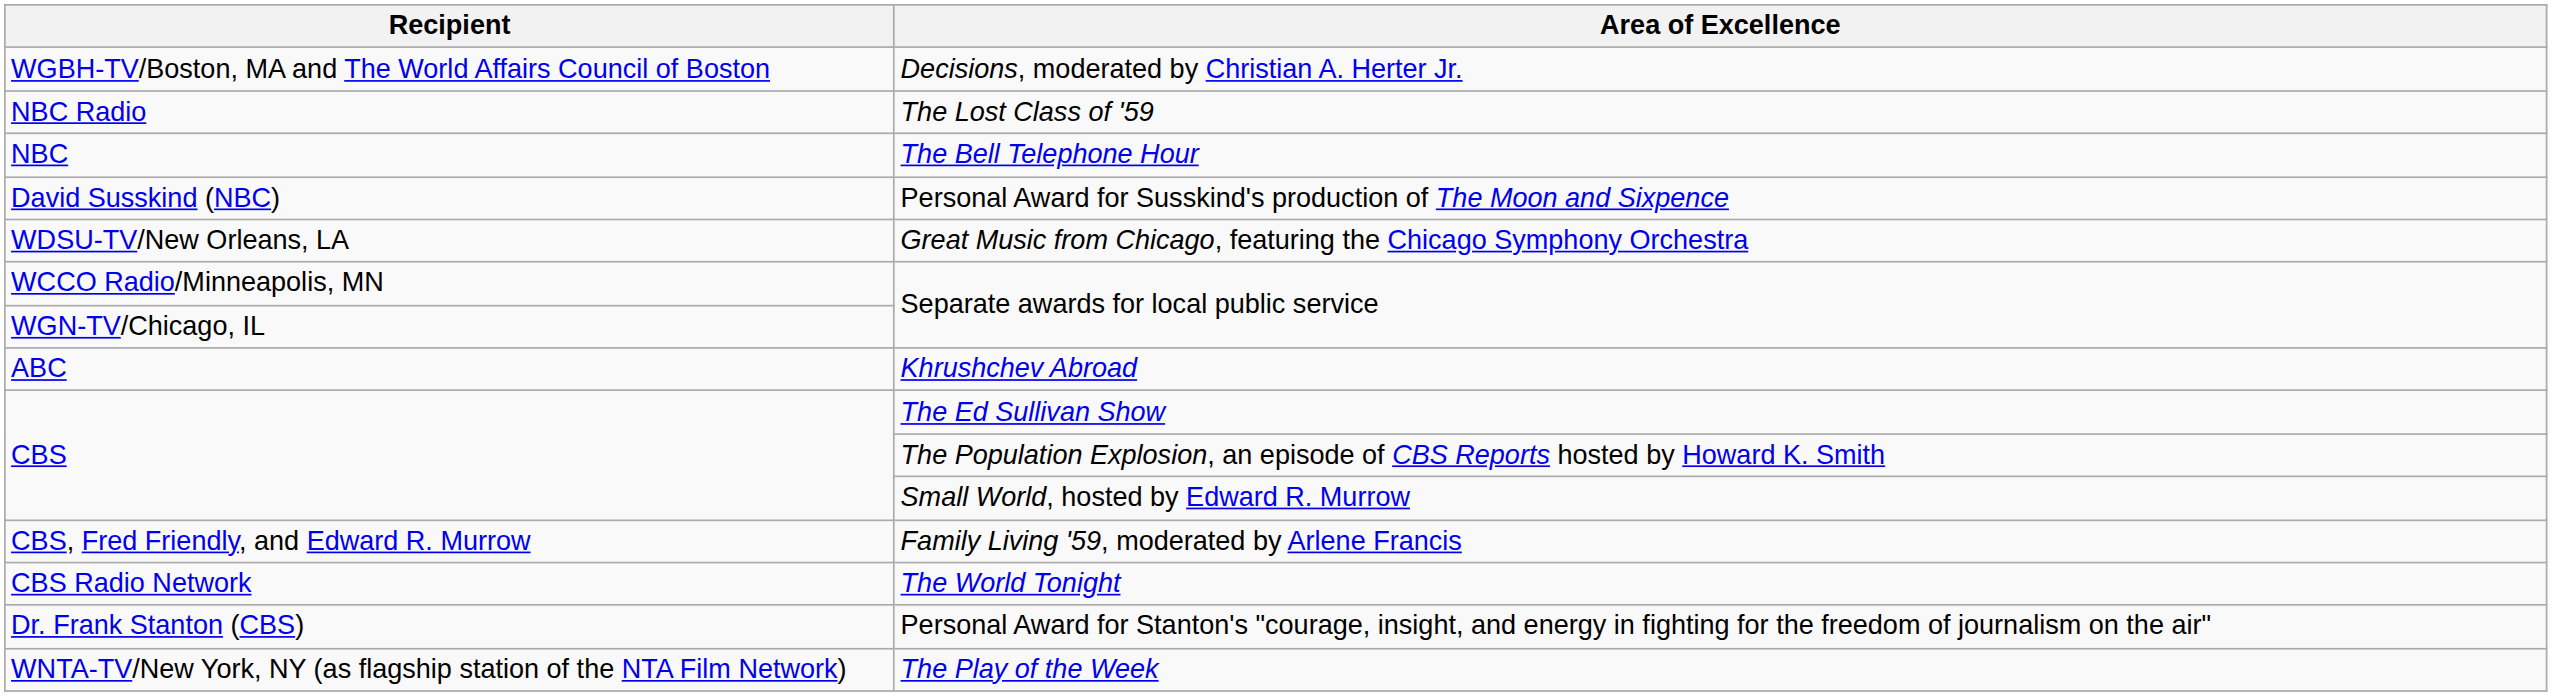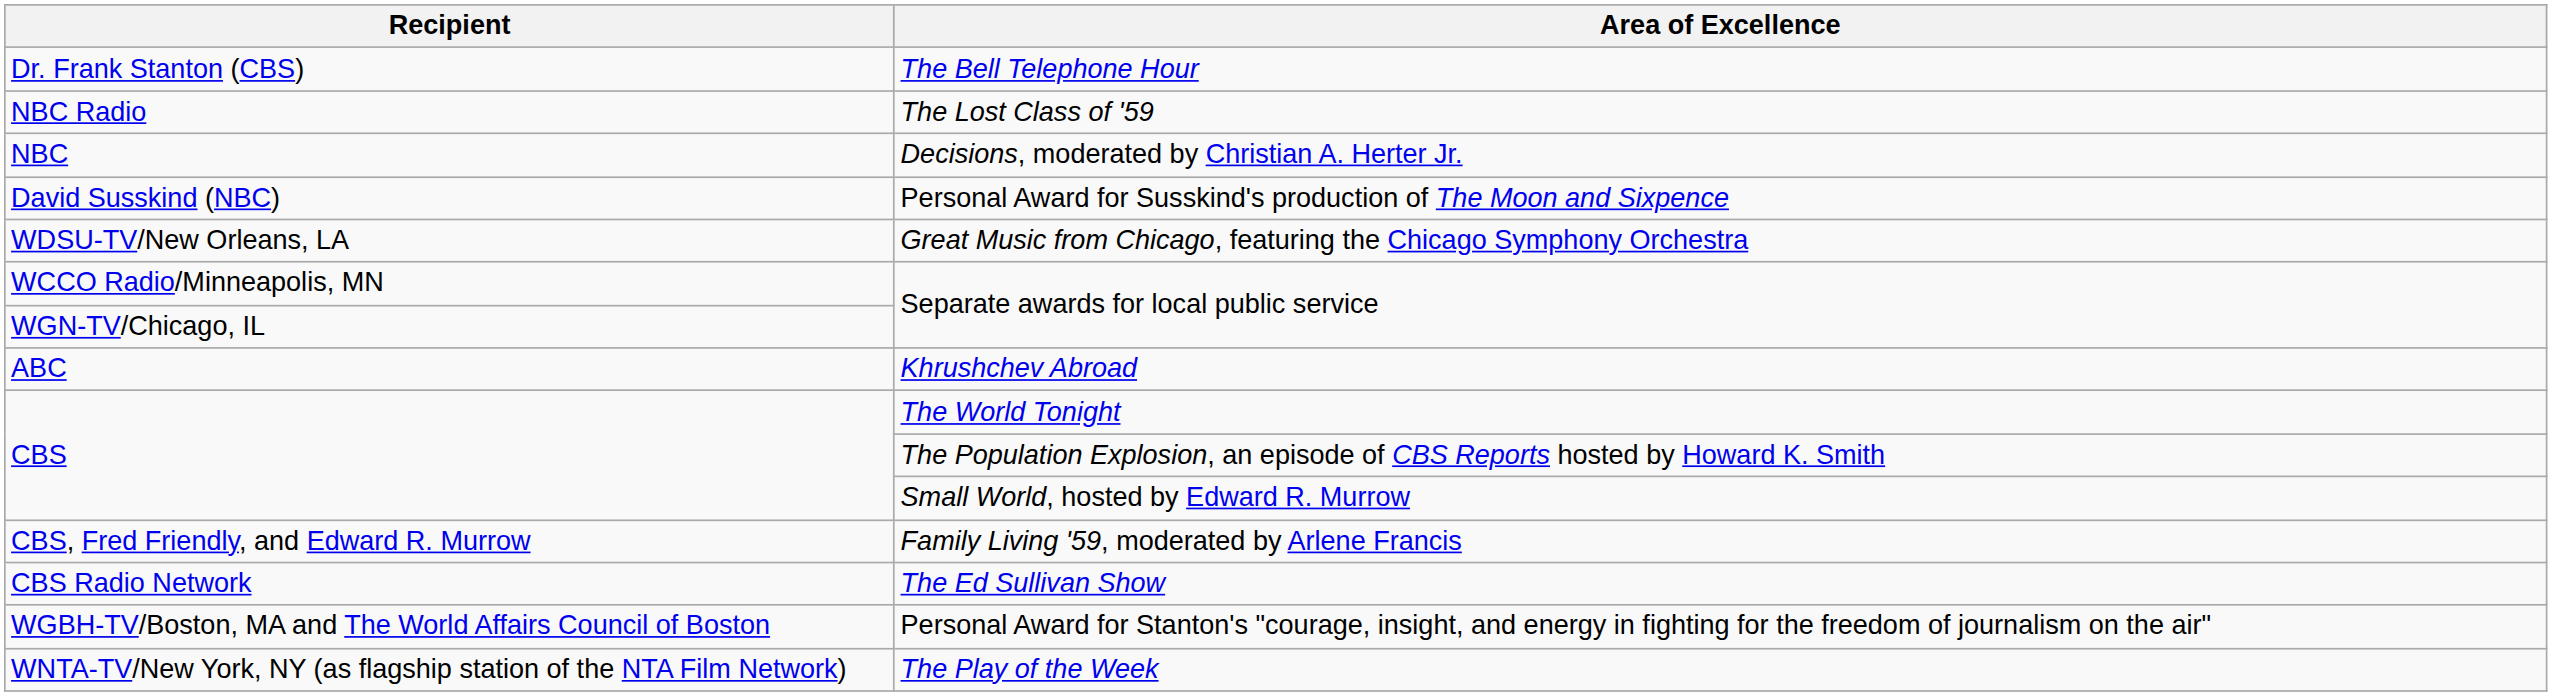(391, 68) WGBH-TV/Boston, MA and The World Affairs Council of Boston -> (158, 68) Dr. Frank Stanton (CBS)
(1182, 68) Decisions, moderated by Christian A. Herter Jr. -> (1050, 68) The Bell Telephone Hour
(1050, 154) The Bell Telephone Hour -> (1182, 154) Decisions, moderated by Christian A. Herter Jr.
(1033, 411) The Ed Sullivan Show -> (1011, 411) The World Tonight
(1011, 583) The World Tonight -> (1033, 583) The Ed Sullivan Show
(158, 626) Dr. Frank Stanton (CBS) -> (391, 626) WGBH-TV/Boston, MA and The World Affairs Council of Boston
